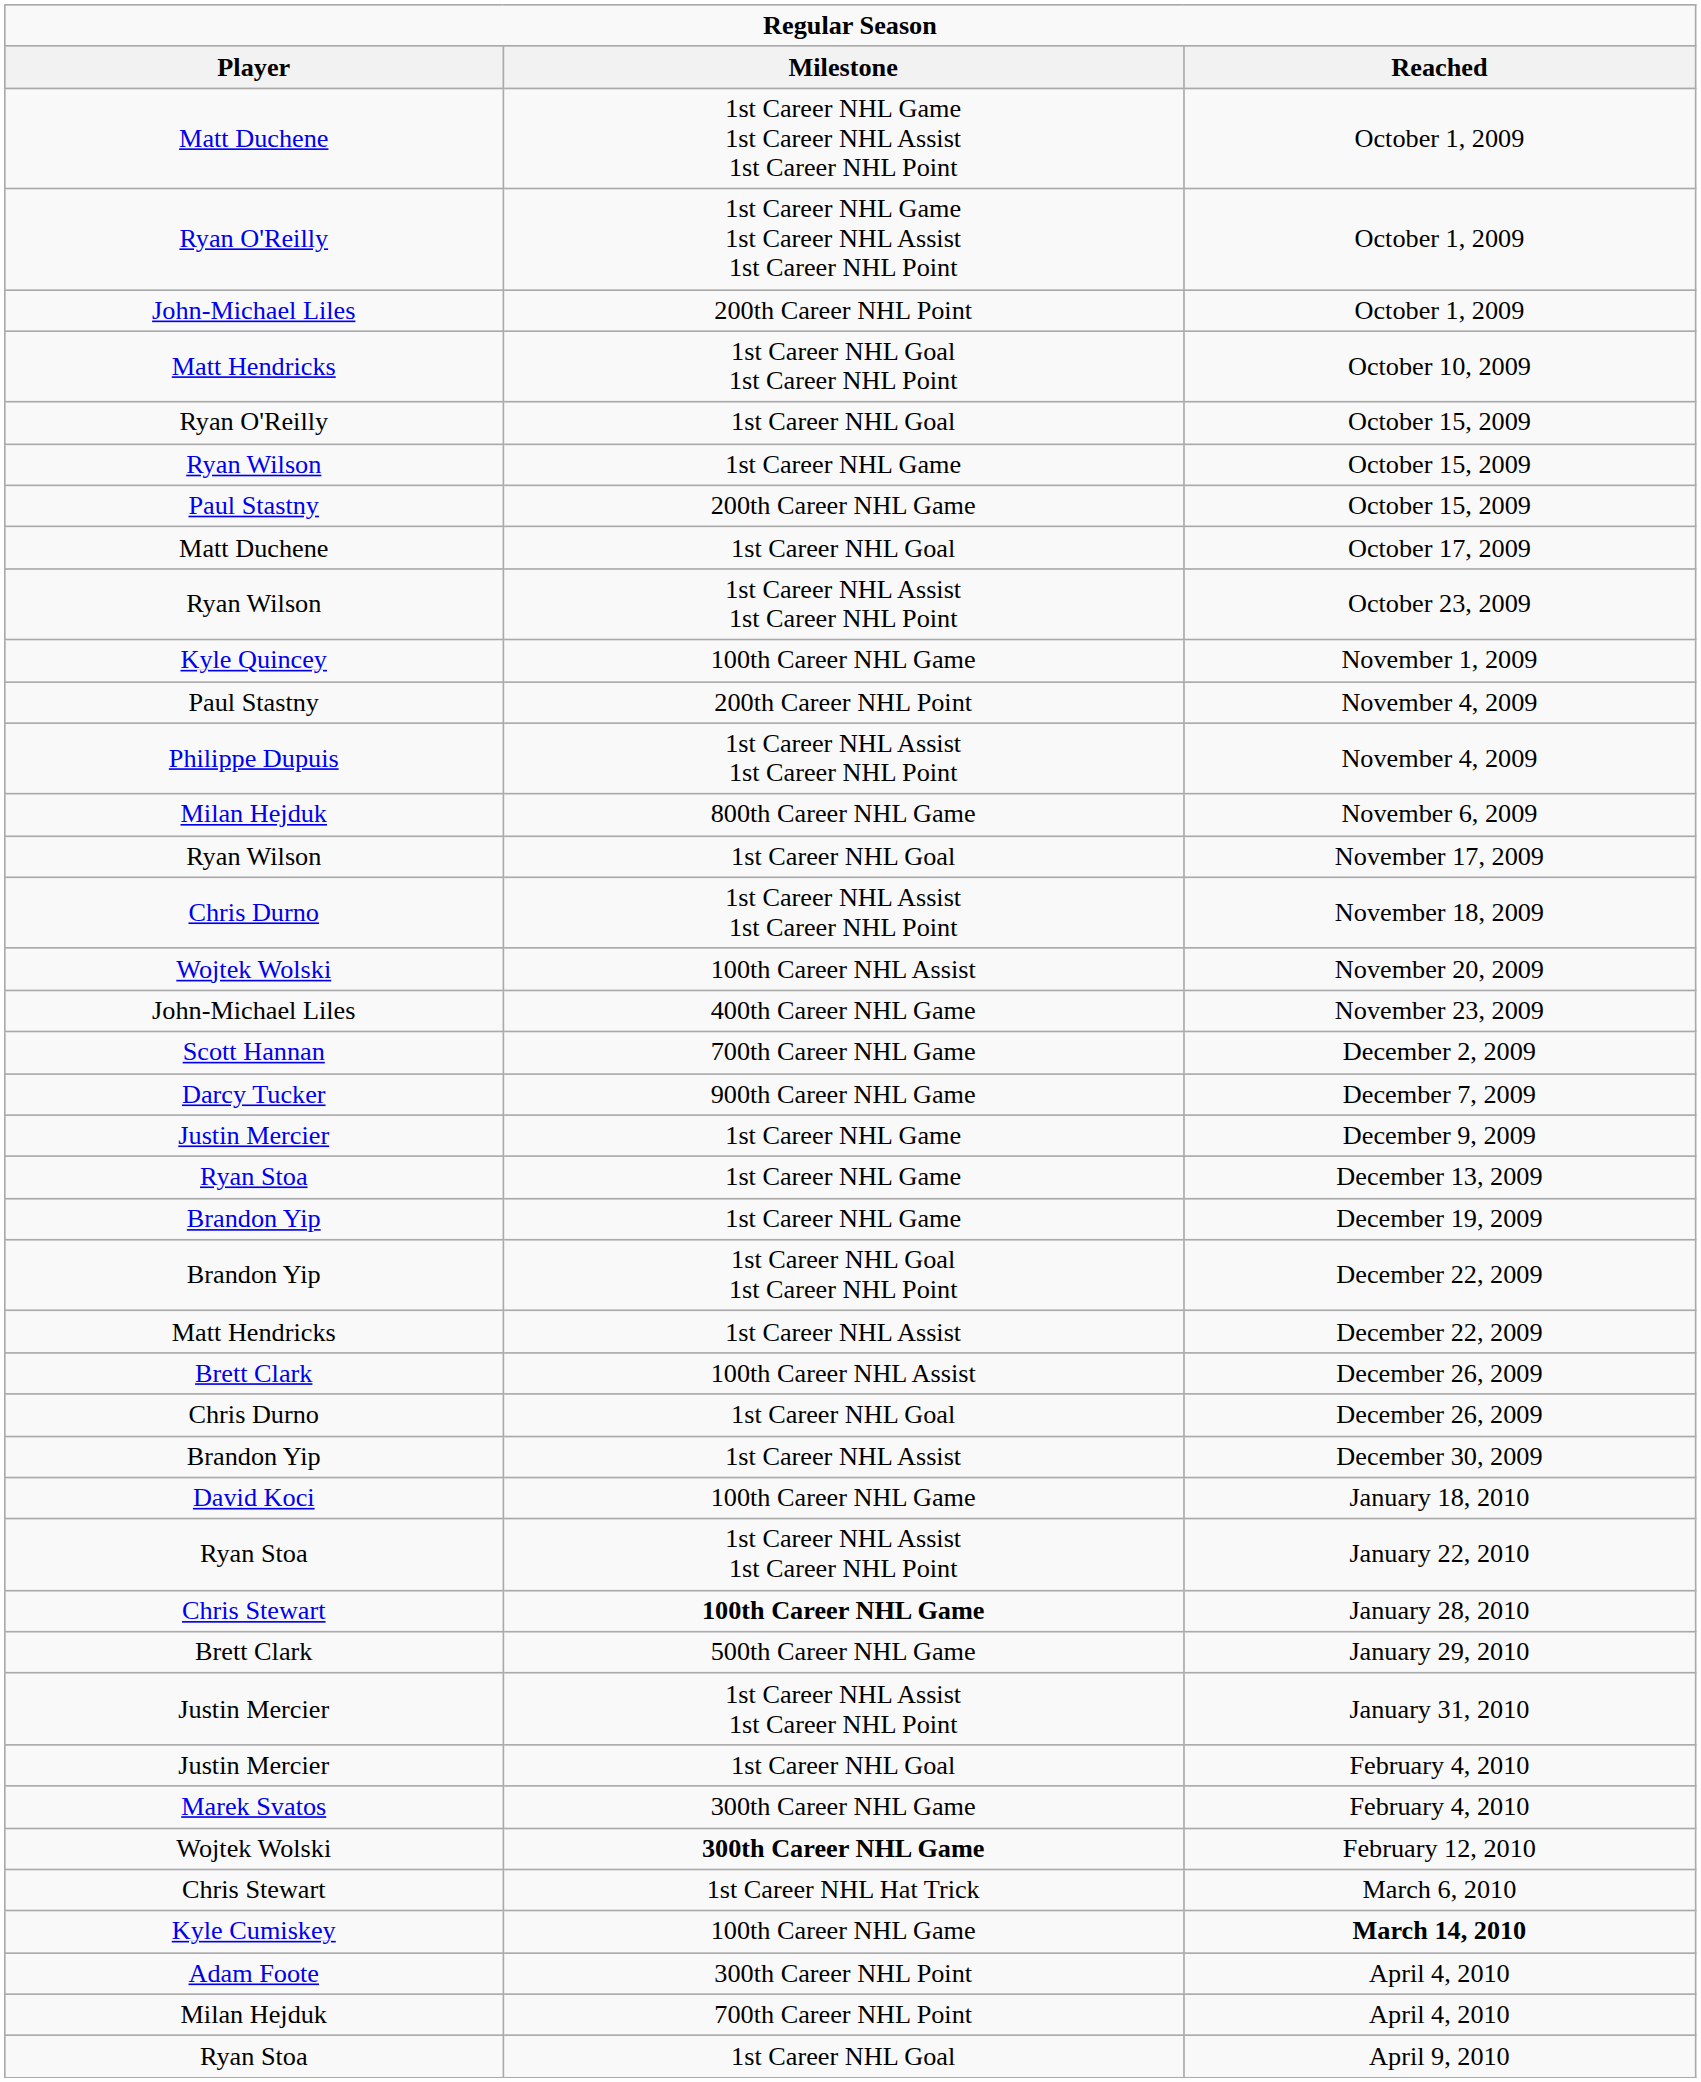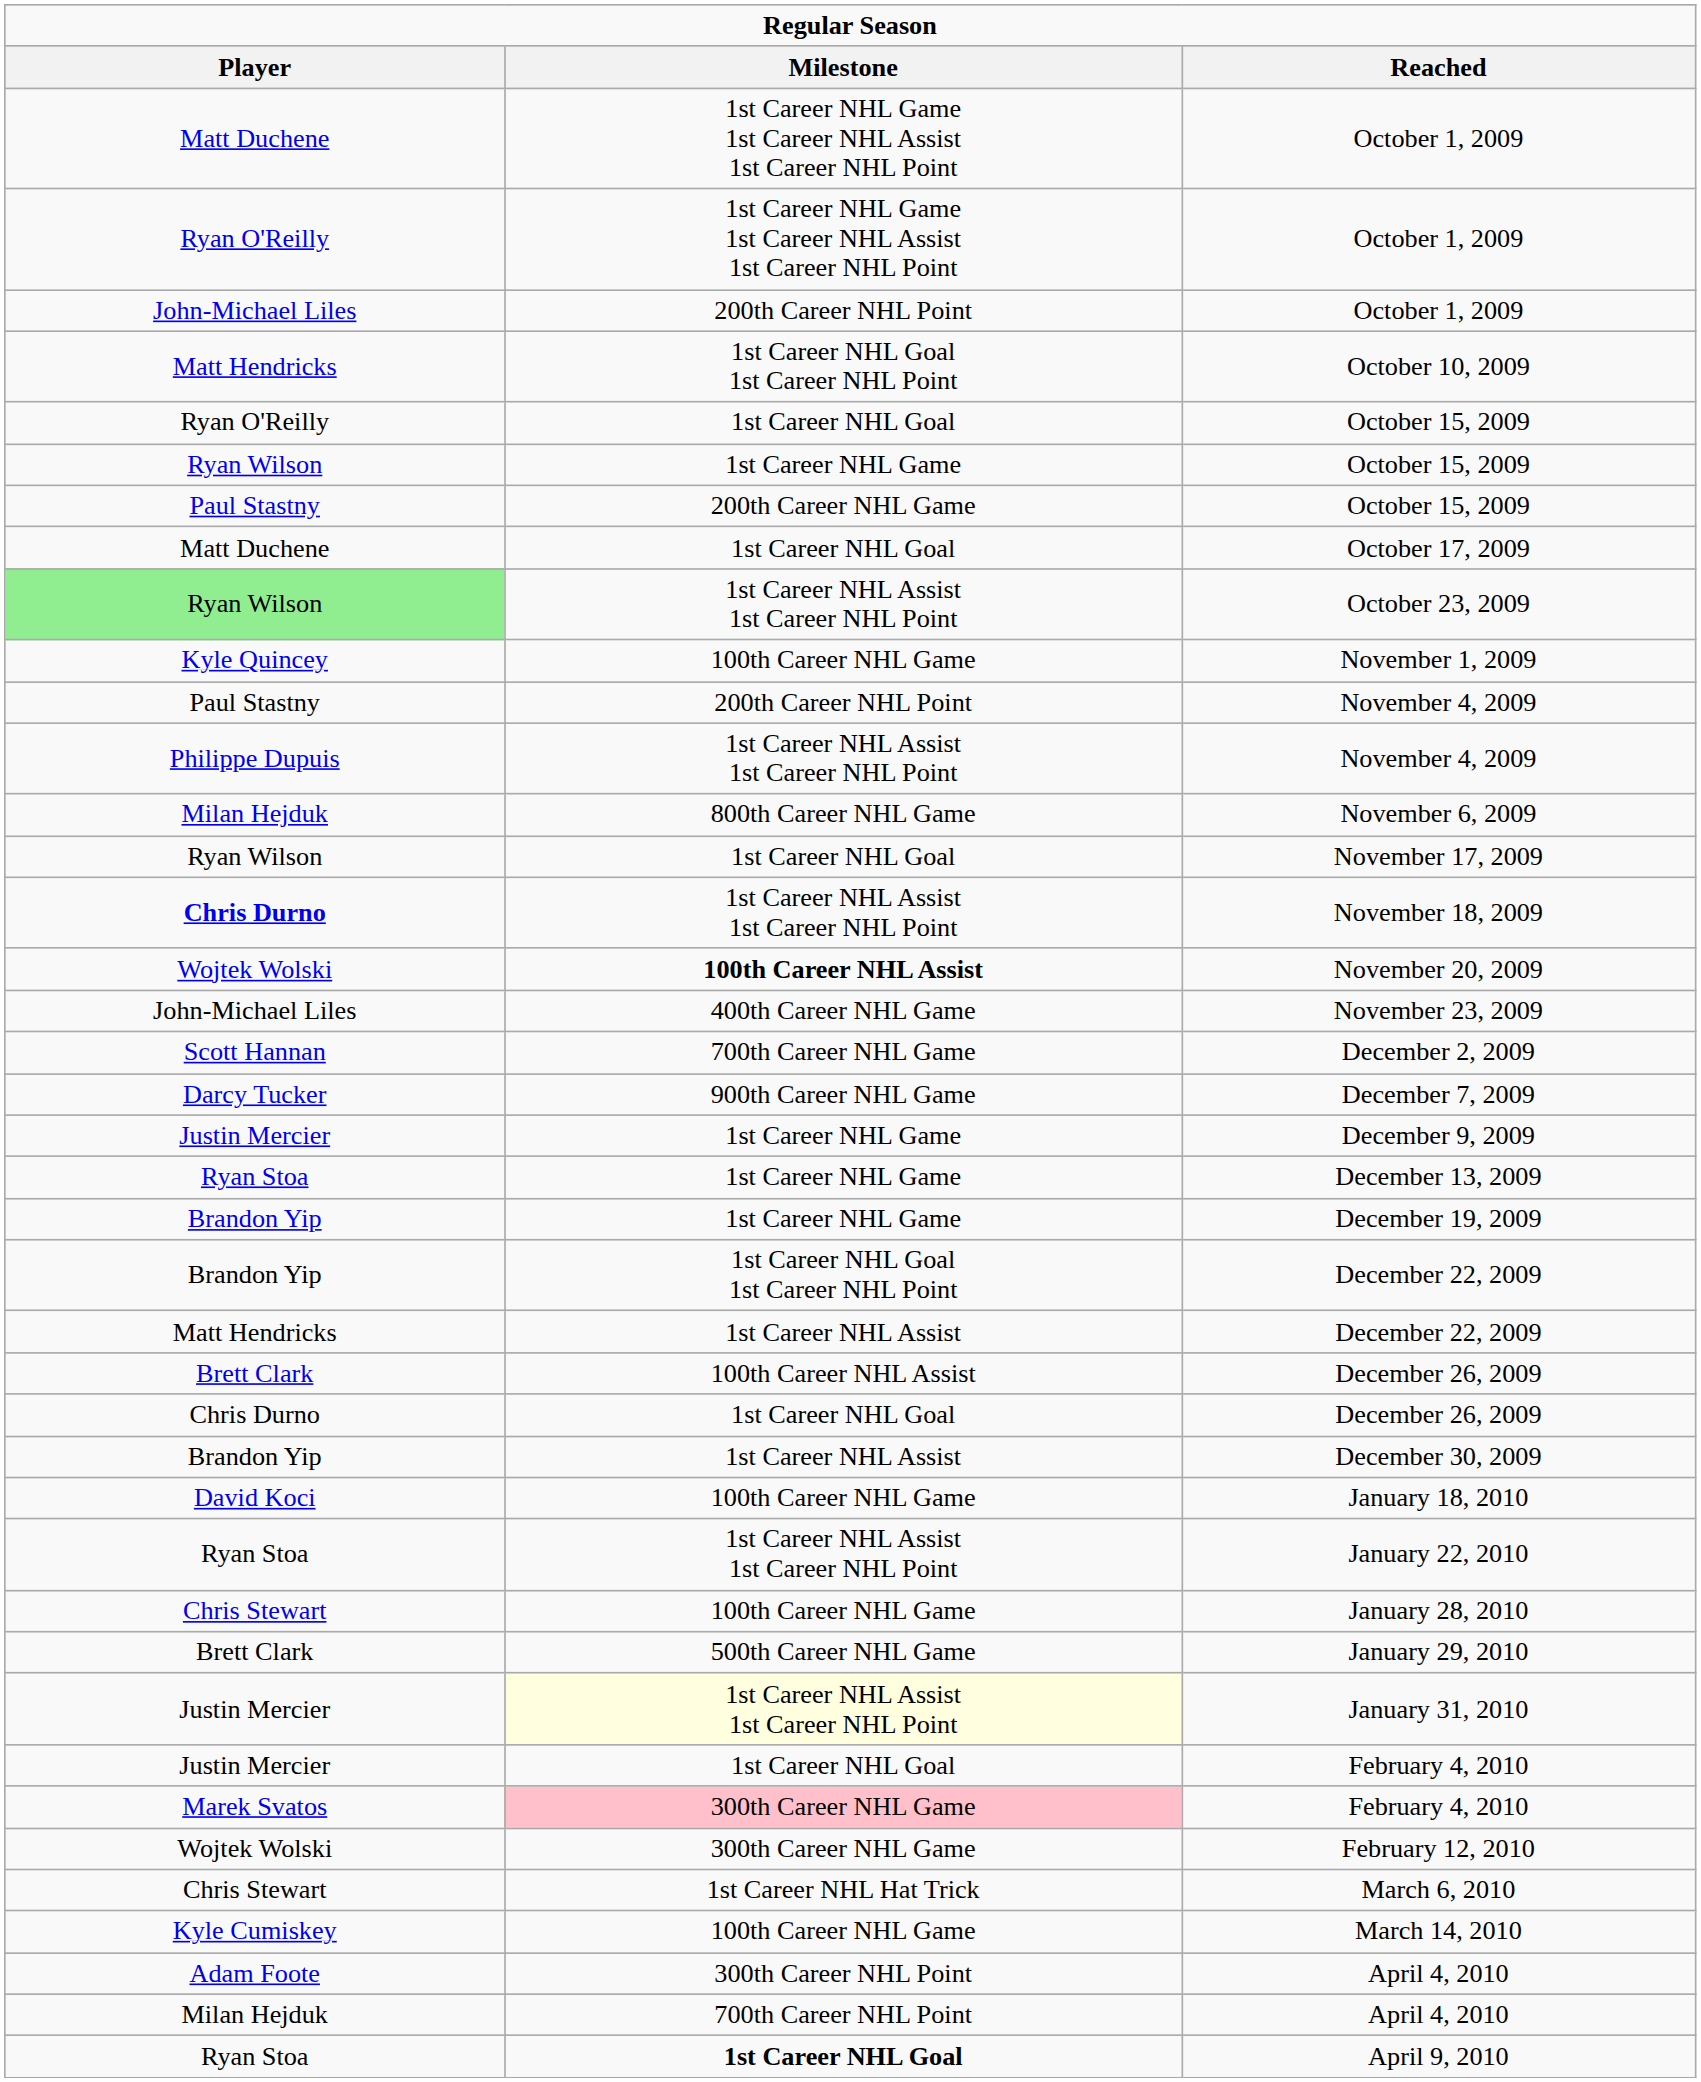(254, 603) no background -> (255, 603) lightgreen background
(254, 912) normal -> (255, 912) bold
(843, 968) normal -> (843, 968) bold
(843, 1610) bold -> (843, 1610) normal
(843, 1708) no background -> (843, 1708) lightyellow background
(843, 1806) no background -> (843, 1806) pink background
(843, 1848) bold -> (843, 1848) normal
(1439, 1931) bold -> (1438, 1931) normal
(843, 2056) normal -> (843, 2056) bold
